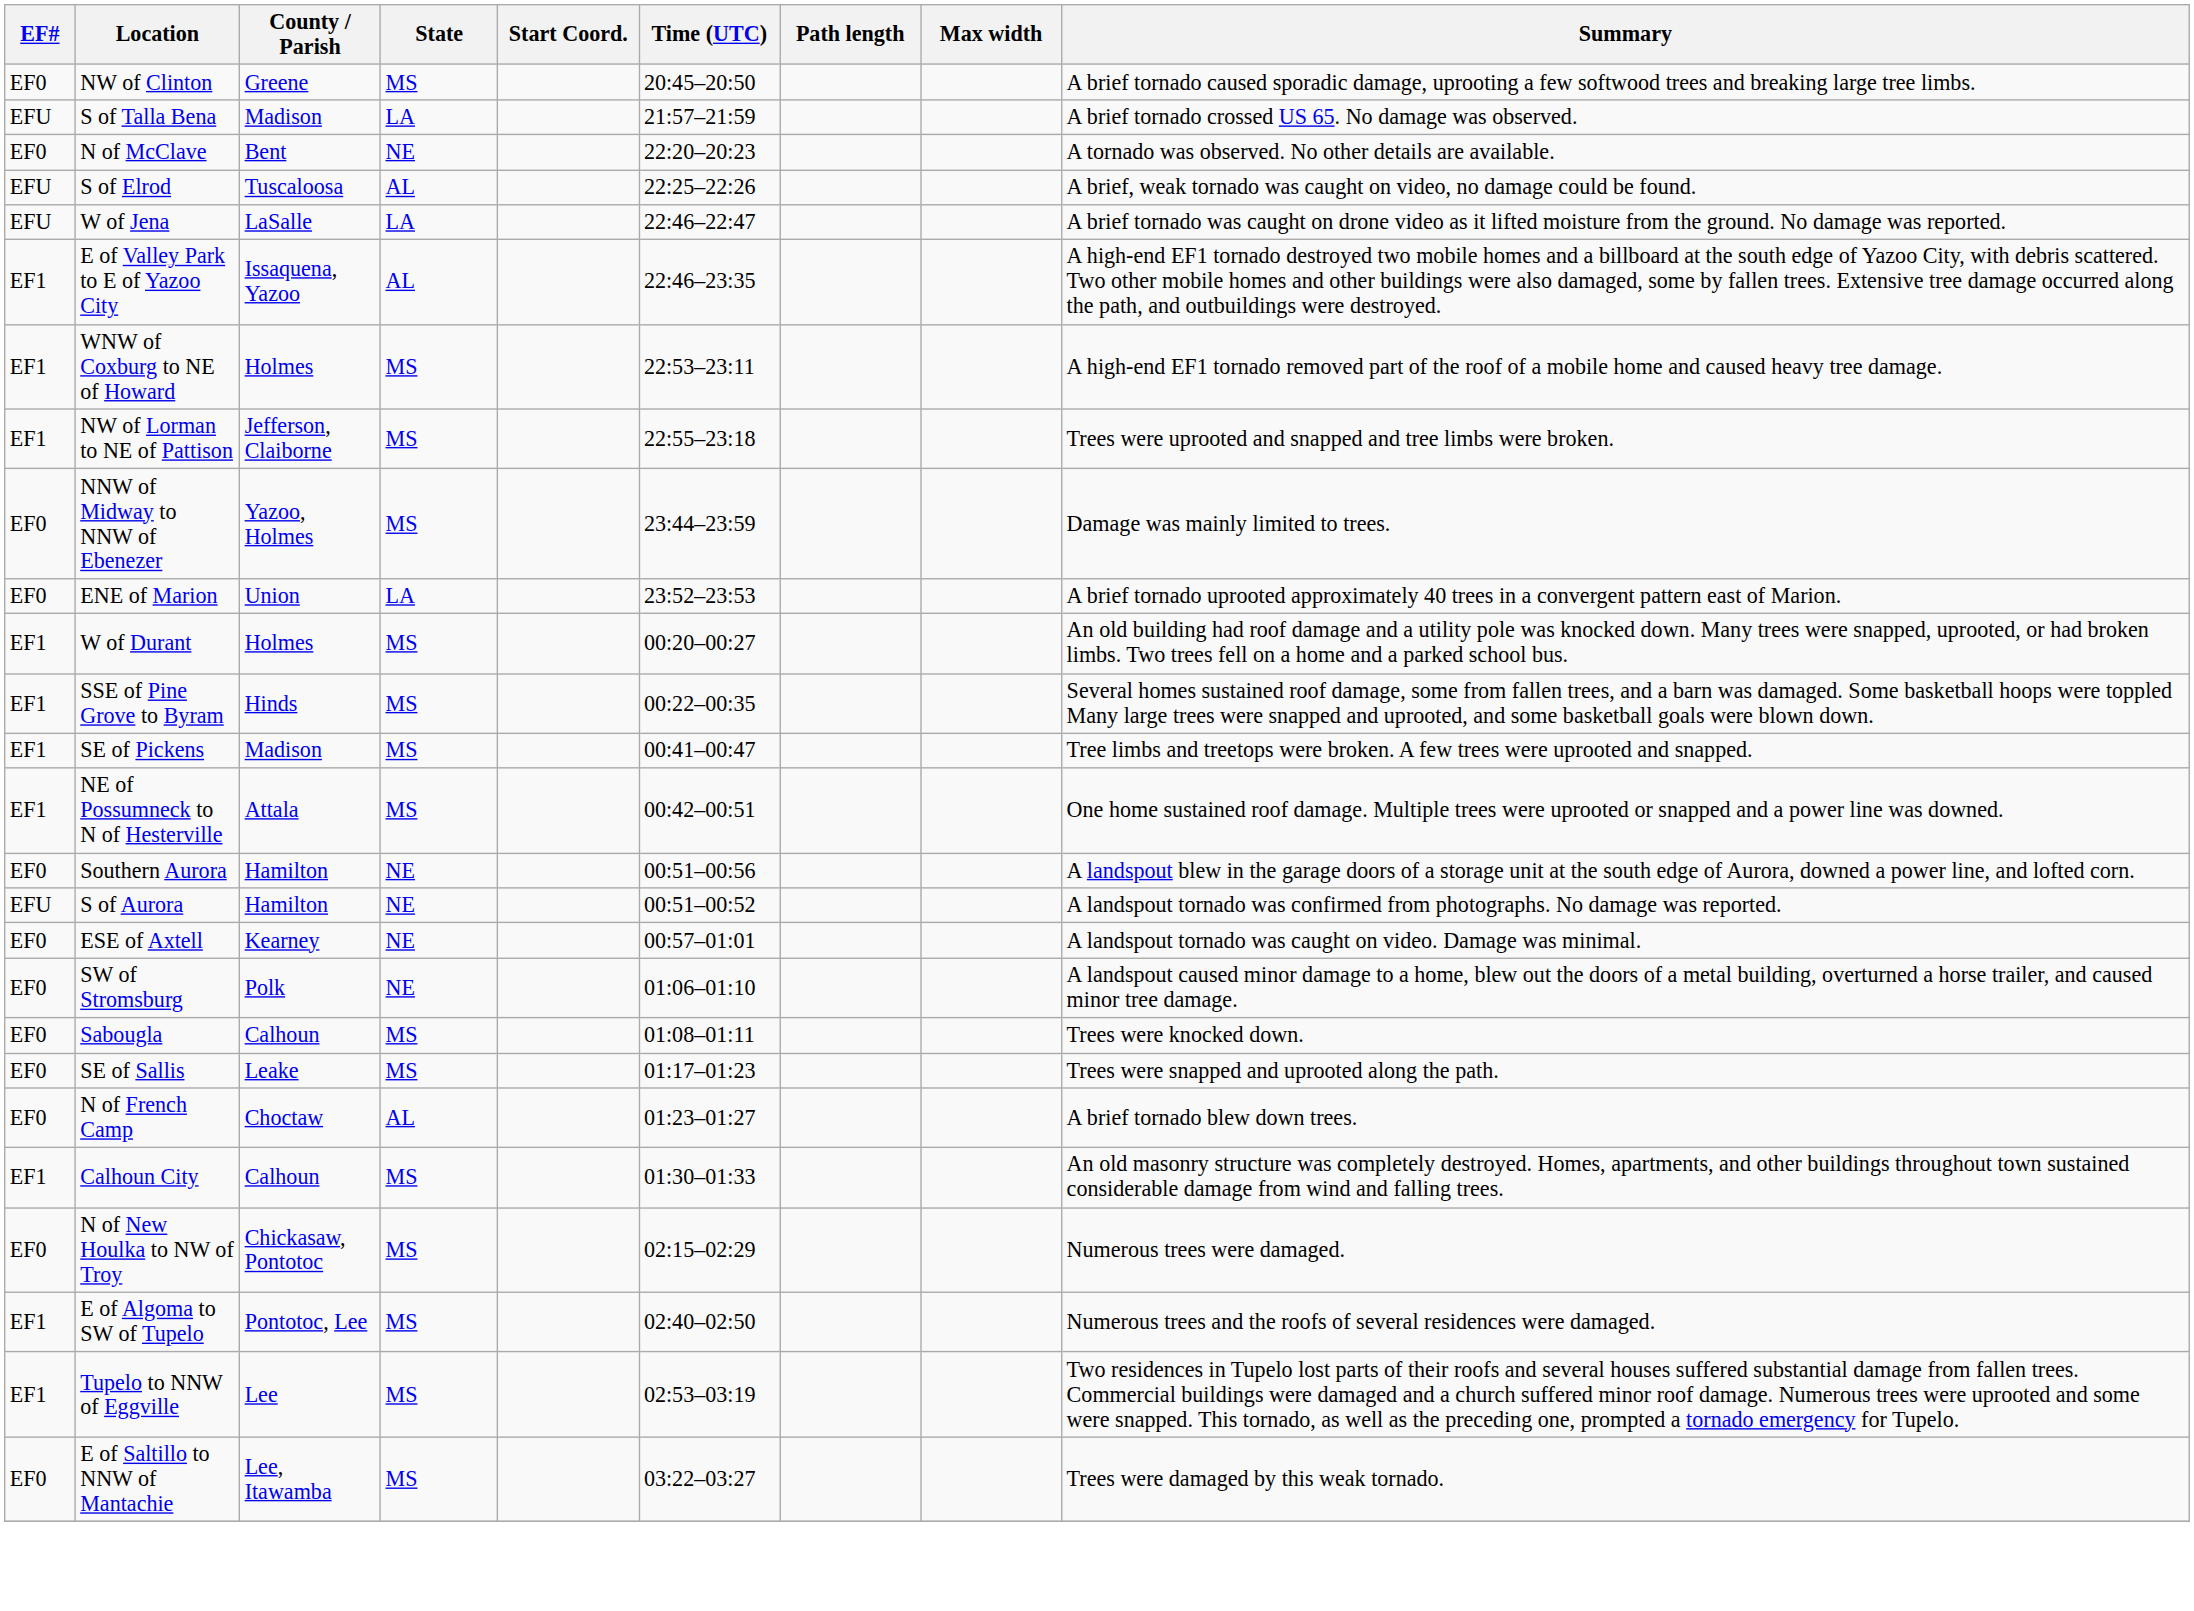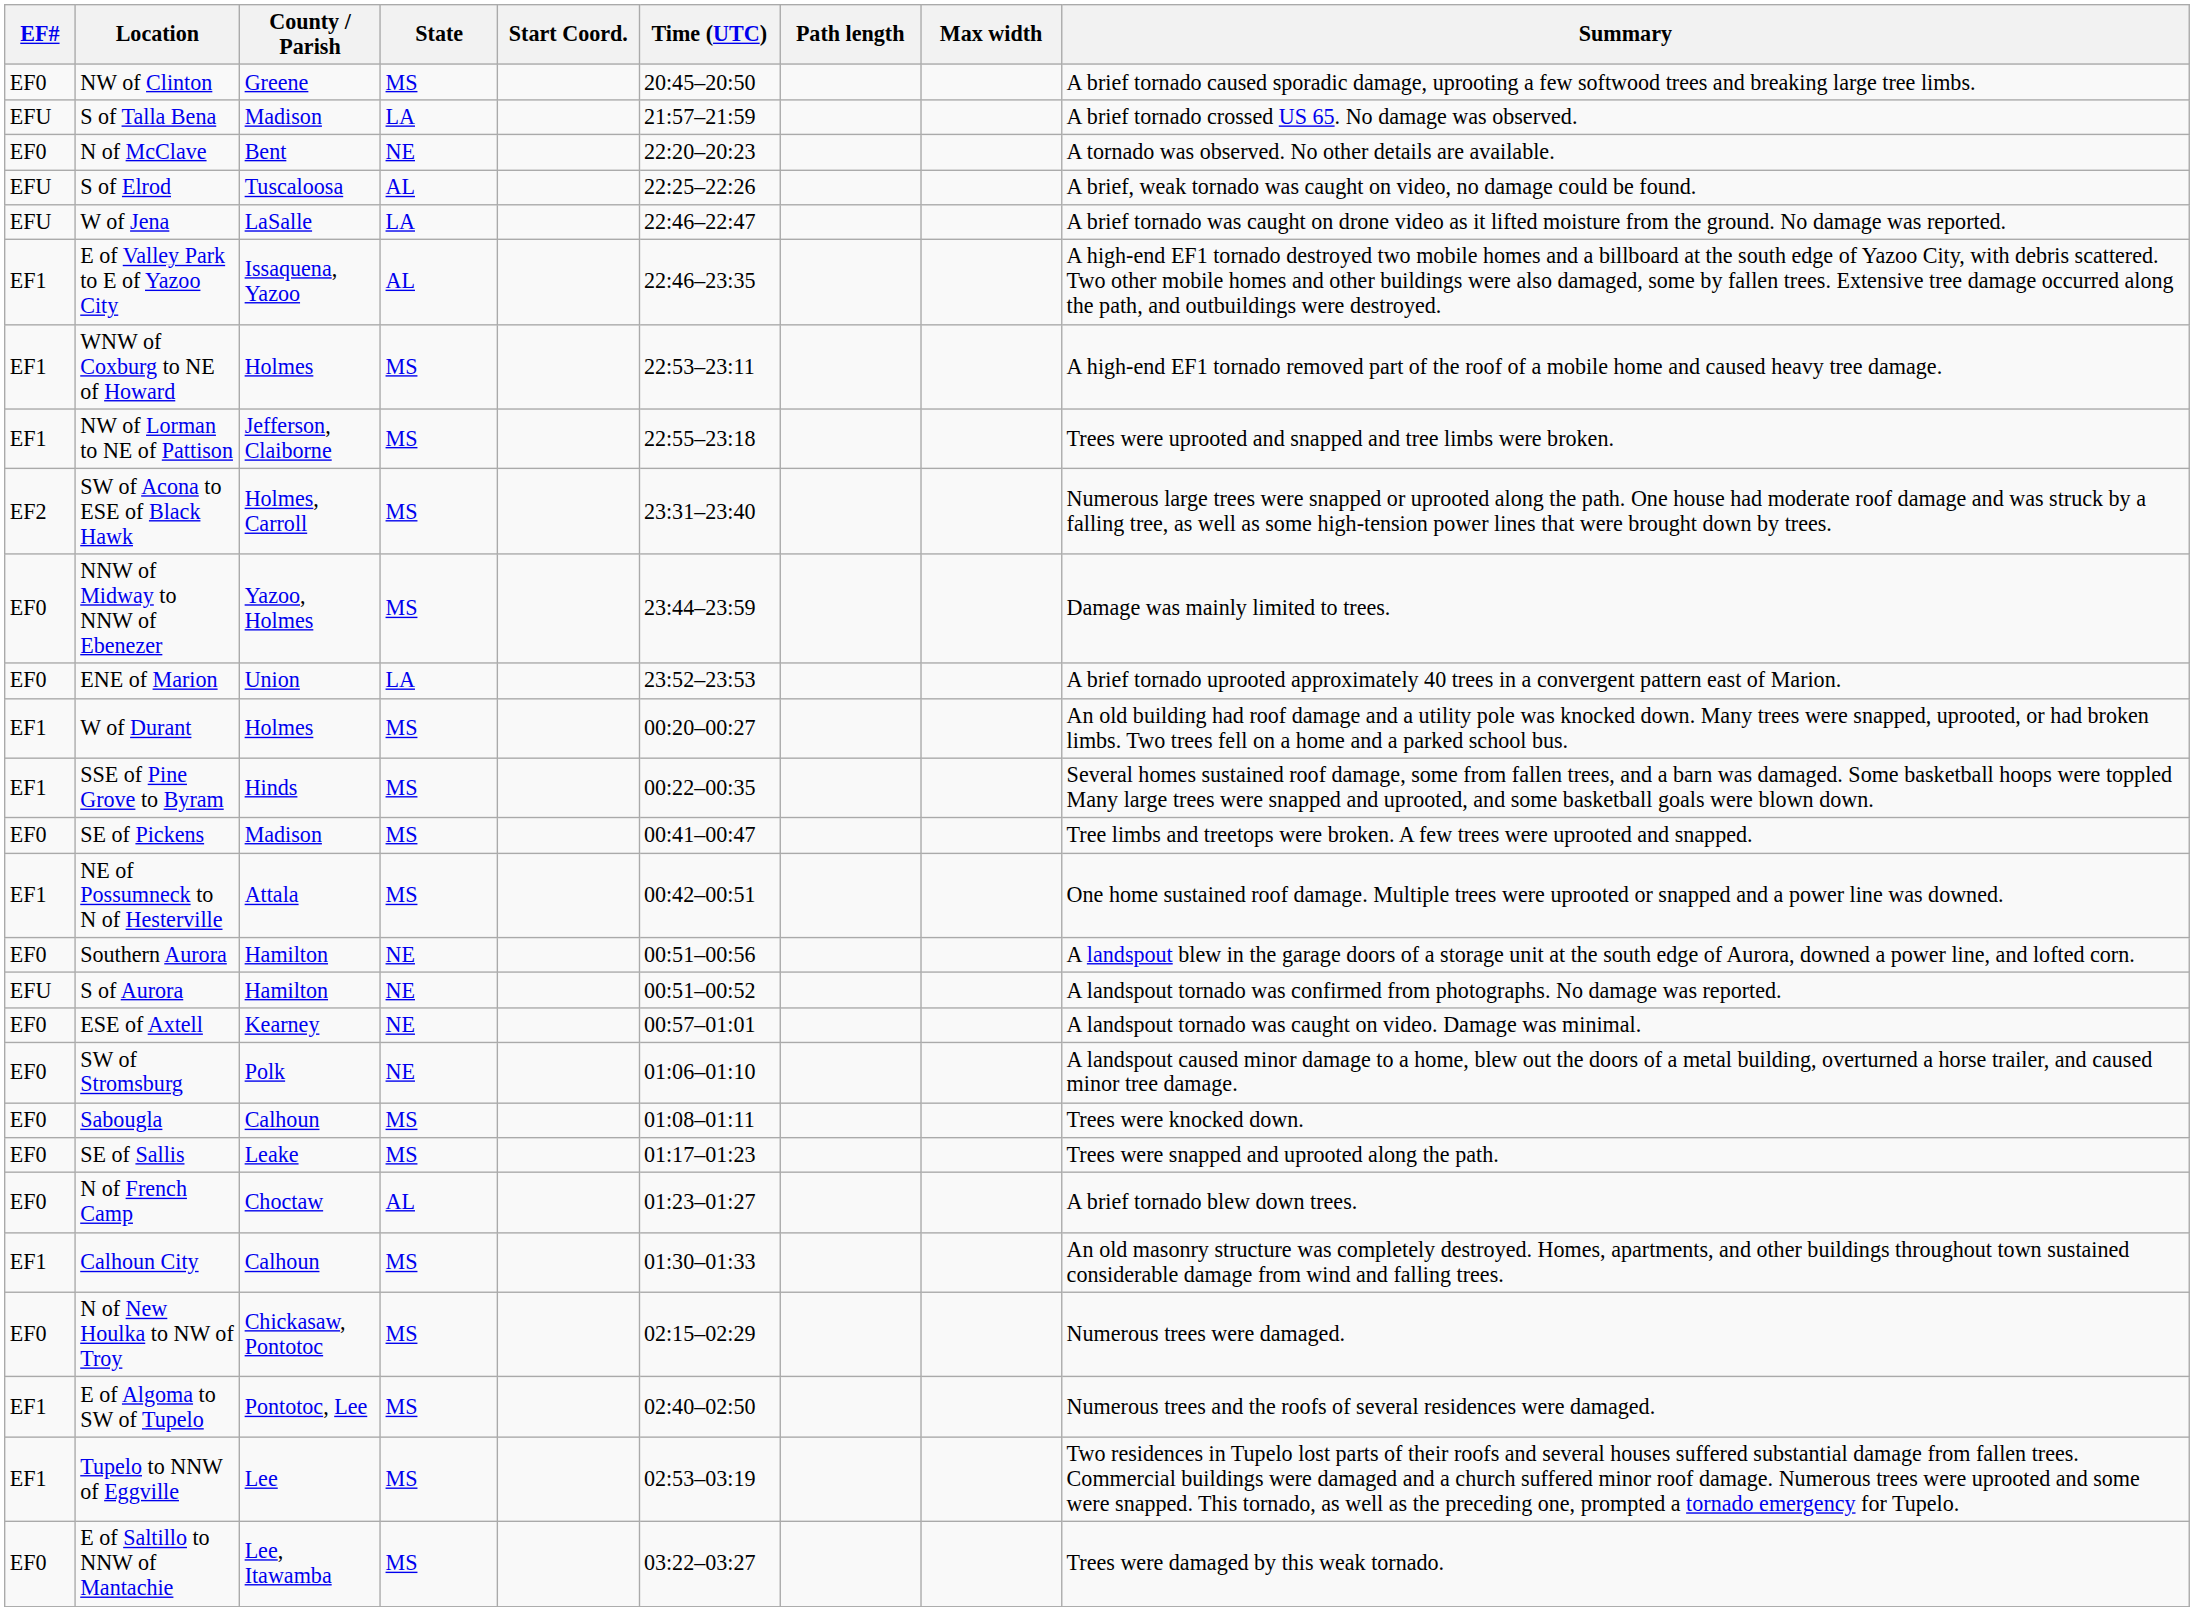+ row: (151, 511)
(28, 750) EF1 -> (28, 835) EF0
